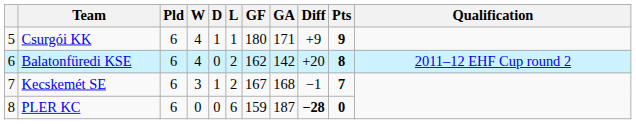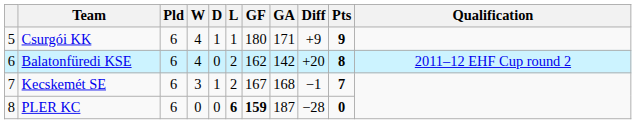(234, 107) normal -> (234, 107) bold
(256, 107) normal -> (256, 107) bold
(313, 107) bold -> (313, 107) normal
